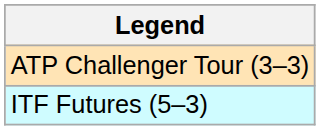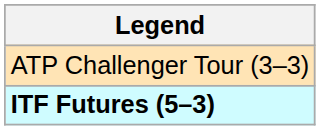(109, 105) normal -> (113, 105) bold
